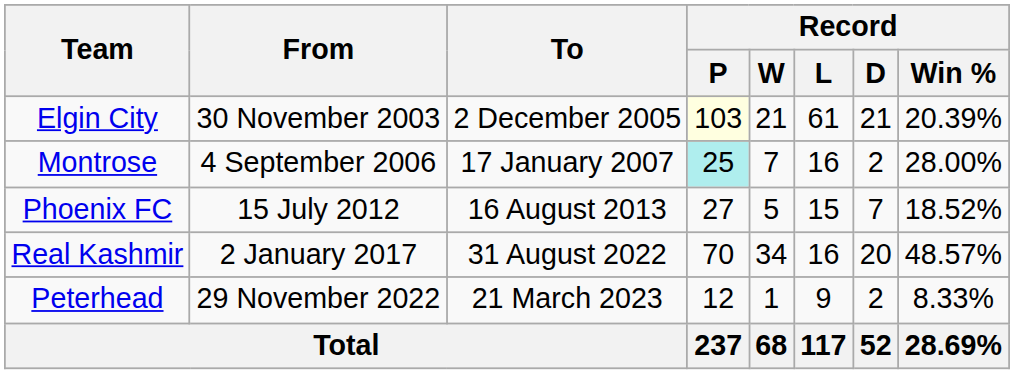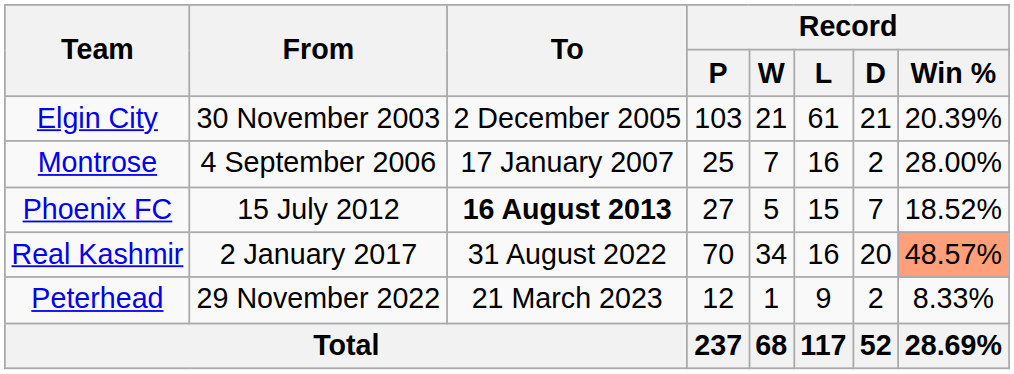(718, 118) lightyellow background -> (718, 118) no background
(718, 163) paleturquoise background -> (718, 163) no background
(567, 208) normal -> (567, 208) bold
(953, 254) no background -> (953, 254) lightsalmon background
